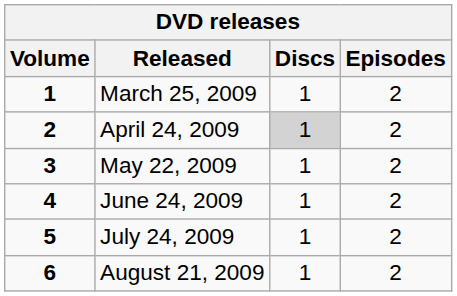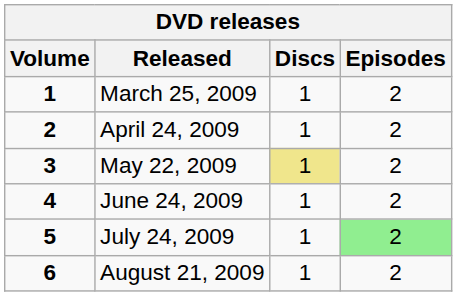(305, 129) lightgrey background -> (305, 129) no background
(305, 165) no background -> (305, 165) khaki background
(396, 237) no background -> (396, 237) lightgreen background
